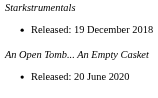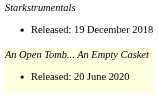(79, 66) no background -> (79, 66) lightyellow background
